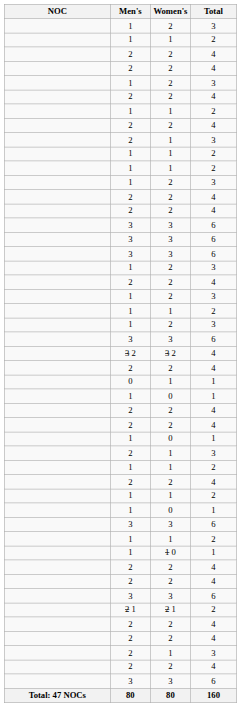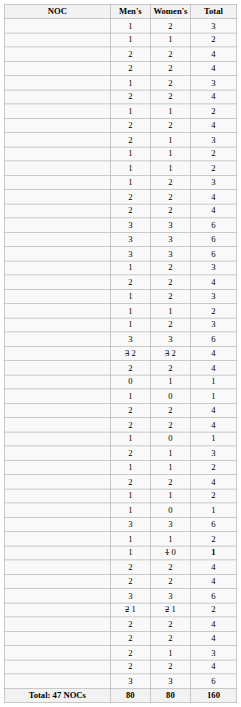(213, 553) normal -> (213, 553) bold
